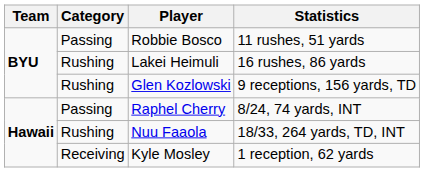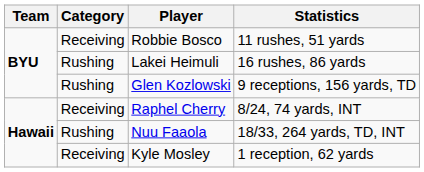(87, 39) Passing -> (93, 39) Receiving
(87, 108) Passing -> (93, 108) Receiving
